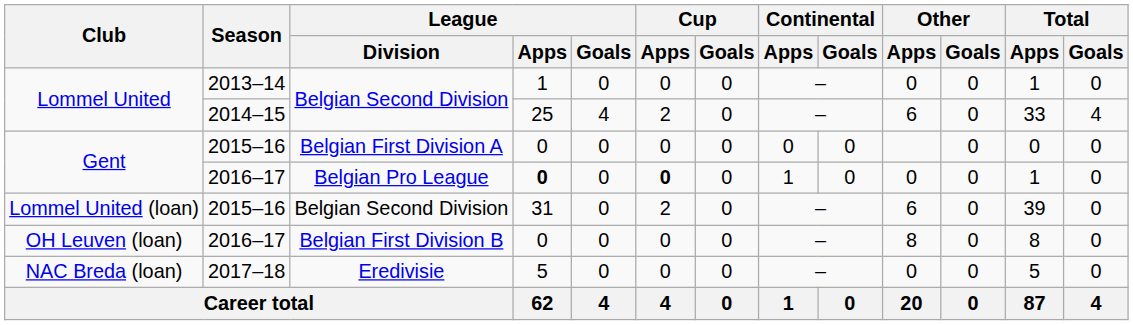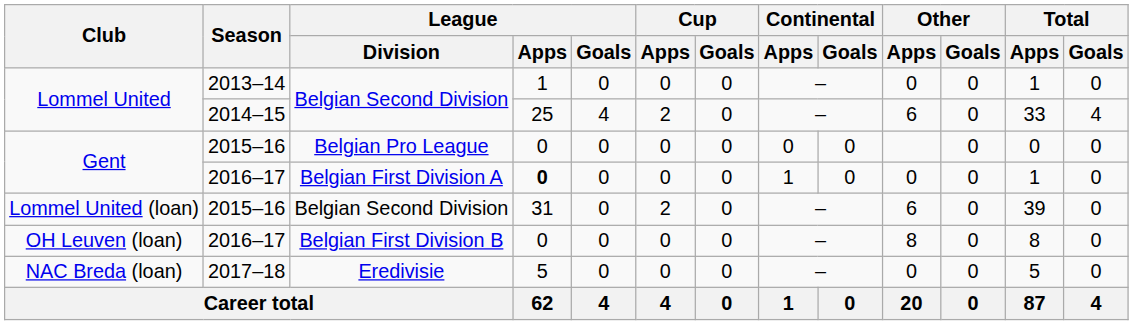(401, 146) Belgian First Division A -> (401, 146) Belgian Pro League
(401, 177) Belgian Pro League -> (401, 177) Belgian First Division A
(665, 177) bold -> (665, 177) normal
